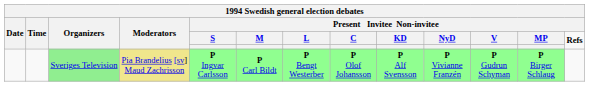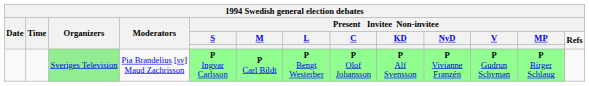(154, 65) khaki background -> (154, 65) no background
